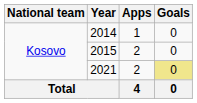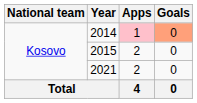(137, 32) no background -> (137, 32) pink background
(174, 32) no background -> (174, 32) lightsalmon background
(174, 70) khaki background -> (174, 70) no background
